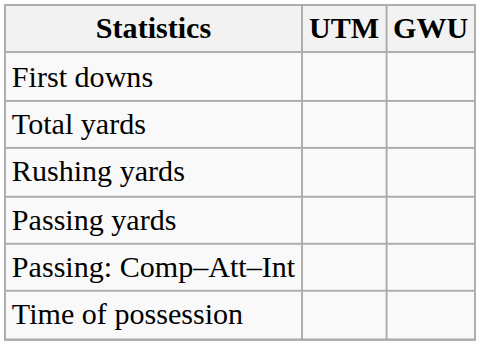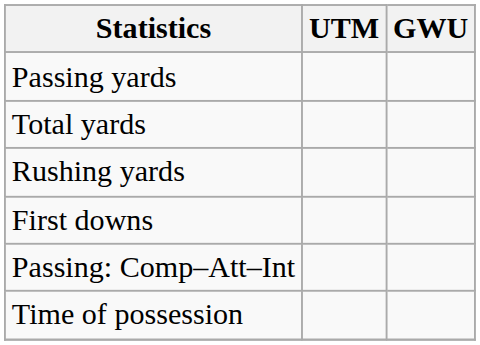rows swapped: (82, 76) <-> (94, 219)
